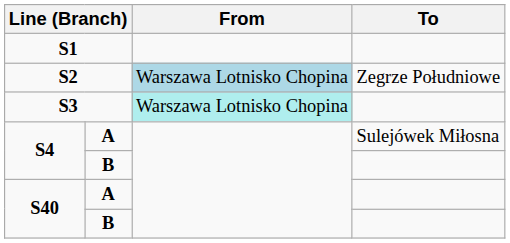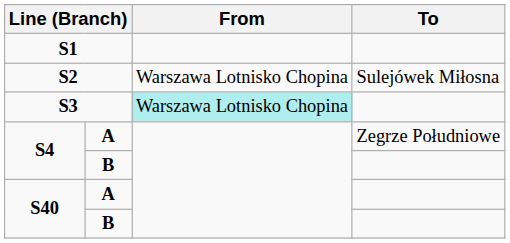(242, 77) lightblue background -> (242, 77) no background
(428, 77) Zegrze Południowe -> (428, 77) Sulejówek Miłosna
(428, 135) Sulejówek Miłosna -> (428, 135) Zegrze Południowe
